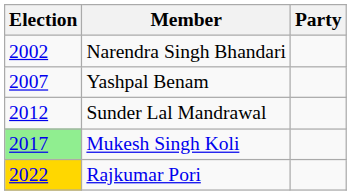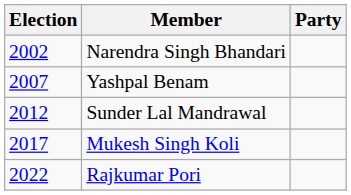(29, 143) lightgreen background -> (29, 143) no background
(29, 174) gold background -> (29, 174) no background
